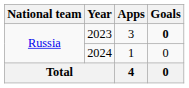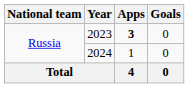(131, 33) normal -> (131, 33) bold
(166, 33) bold -> (166, 33) normal
